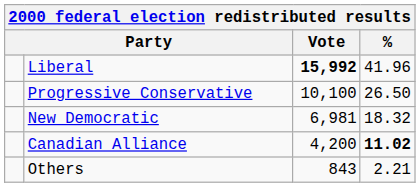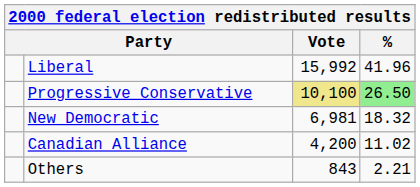(329, 68) bold -> (329, 68) normal
(329, 94) no background -> (329, 94) khaki background
(387, 94) no background -> (387, 94) lightgreen background
(387, 144) bold -> (387, 144) normal
